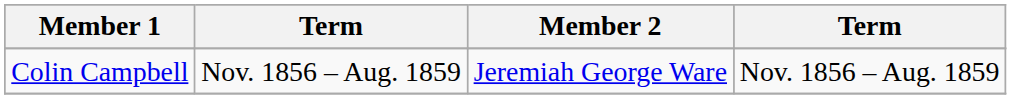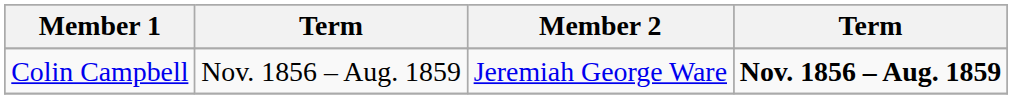(870, 70) normal -> (871, 70) bold
